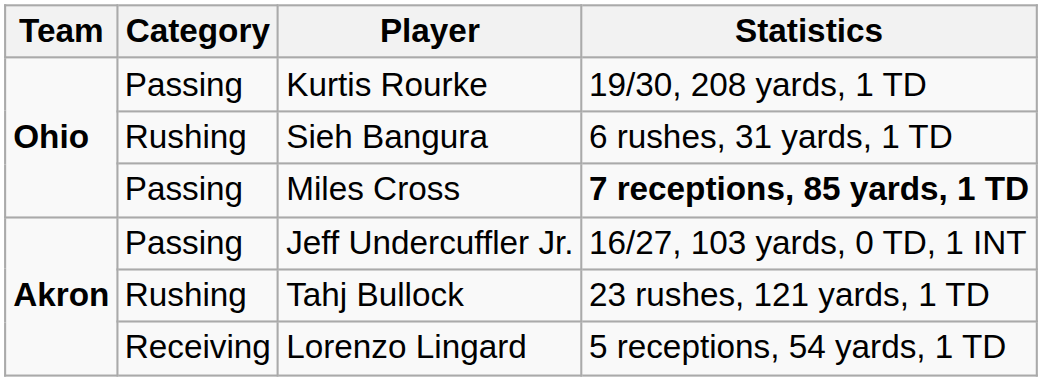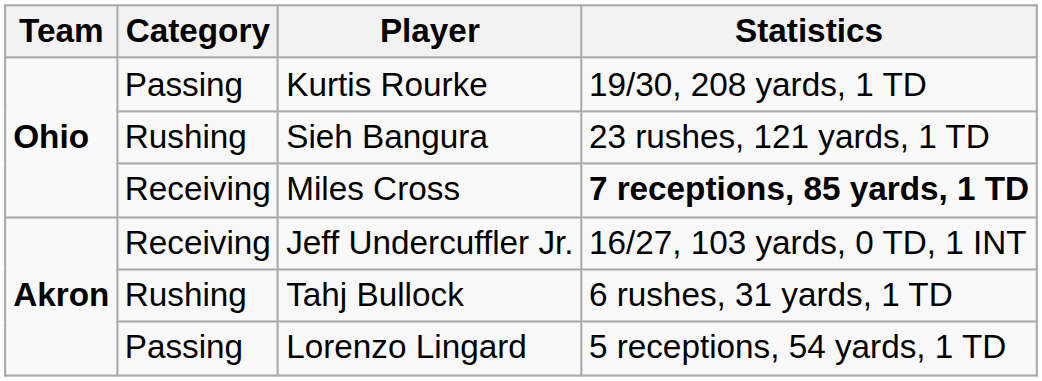(771, 136) 6 rushes, 31 yards, 1 TD -> (789, 136) 23 rushes, 121 yards, 1 TD
(184, 189) Passing -> (198, 189) Receiving
(184, 242) Passing -> (198, 242) Receiving
(789, 295) 23 rushes, 121 yards, 1 TD -> (771, 295) 6 rushes, 31 yards, 1 TD
(198, 347) Receiving -> (184, 347) Passing
